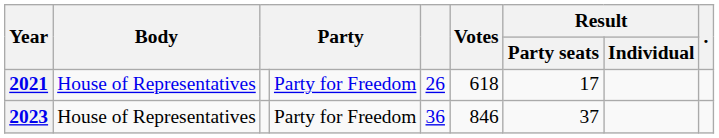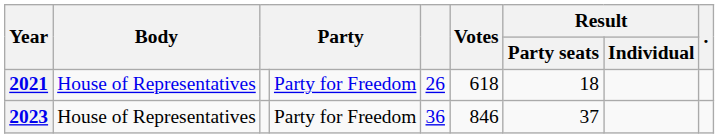(589, 85) 17 -> (589, 85) 18
